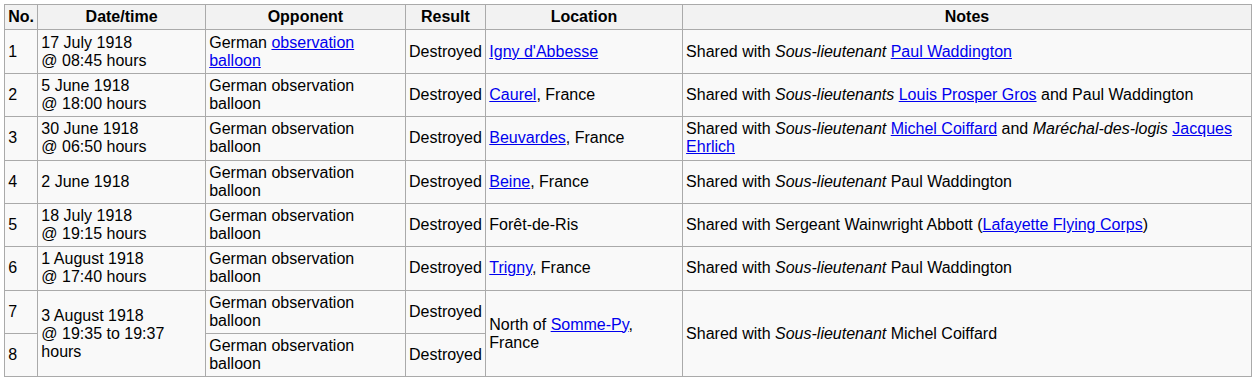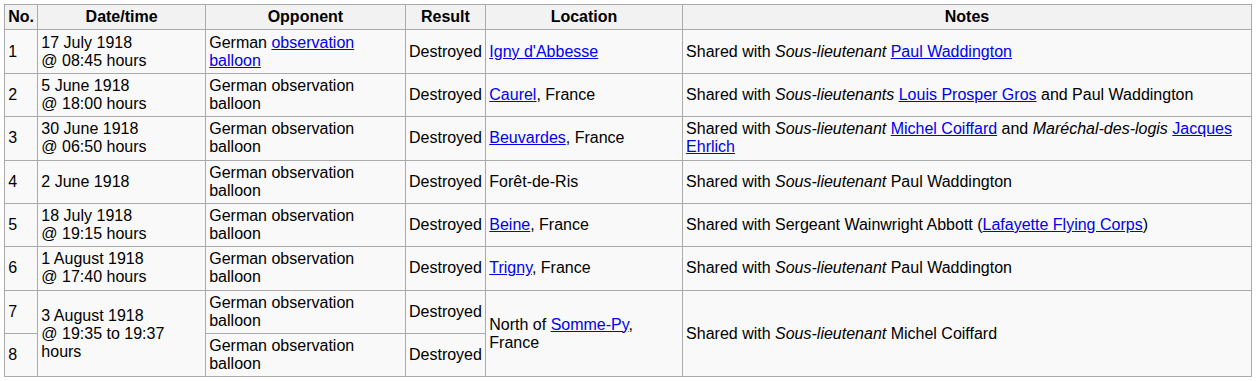(539, 181) Beine, France -> (534, 181) Forêt-de-Ris
(534, 225) Forêt-de-Ris -> (539, 225) Beine, France
